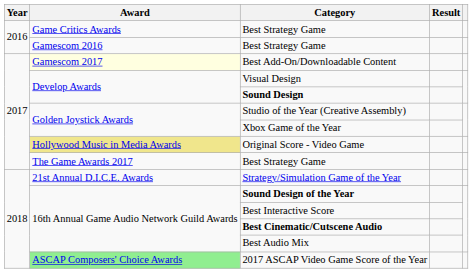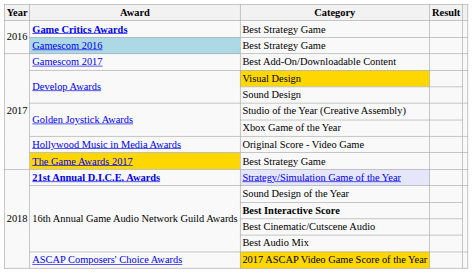(77, 29) normal -> (80, 29) bold
(67, 45) no background -> (67, 45) lightblue background
(67, 62) lightyellow background -> (67, 62) no background
(272, 78) no background -> (272, 78) gold background
(273, 95) bold -> (272, 95) normal
(107, 144) khaki background -> (107, 144) no background
(83, 161) no background -> (83, 161) gold background
(93, 177) normal -> (96, 177) bold
(322, 177) no background -> (322, 177) lavender background
(298, 194) bold -> (296, 194) normal
(288, 210) normal -> (291, 210) bold
(312, 227) bold -> (309, 227) normal
(107, 260) lightgreen background -> (107, 260) no background
(335, 260) no background -> (335, 260) gold background
